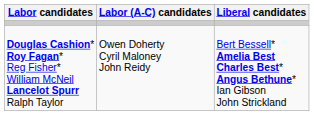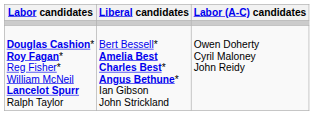columns swapped: (261, 12) <-> (155, 12)
